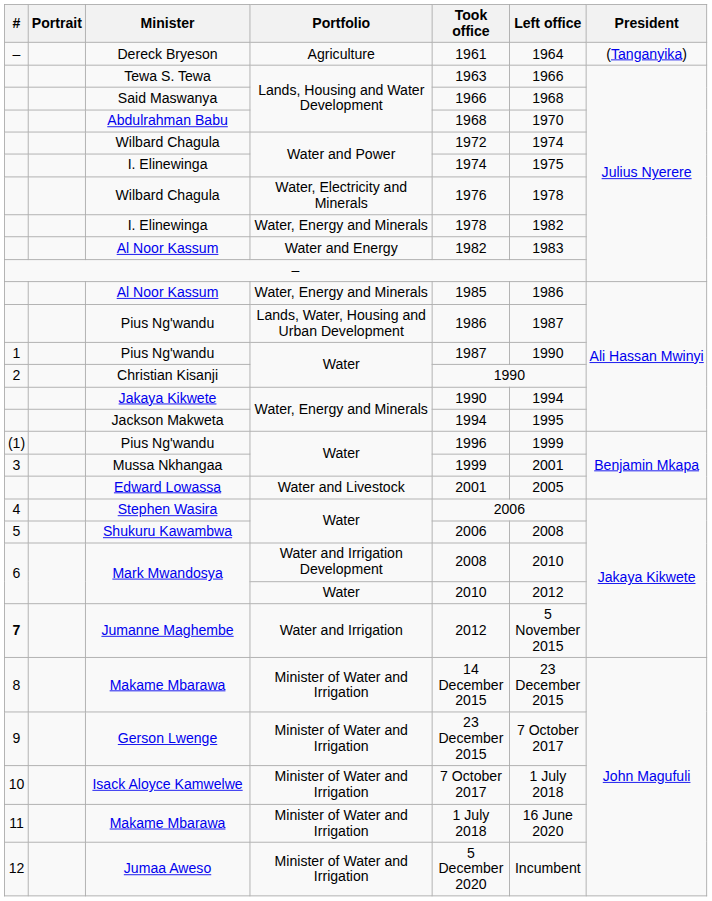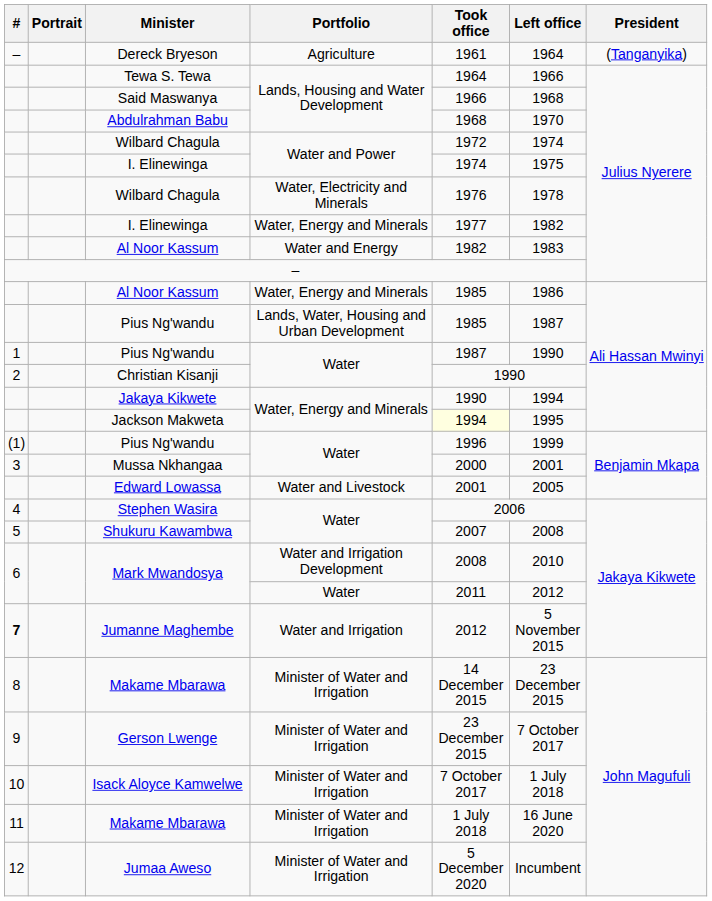(471, 76) 1963 -> (471, 76) 1964
(471, 225) 1978 -> (471, 225) 1977
(471, 323) 1986 -> (471, 323) 1985
(471, 420) no background -> (471, 420) lightyellow background
(471, 465) 1999 -> (471, 465) 2000
(471, 532) 2006 -> (471, 532) 2007
(471, 592) 2010 -> (471, 592) 2011
